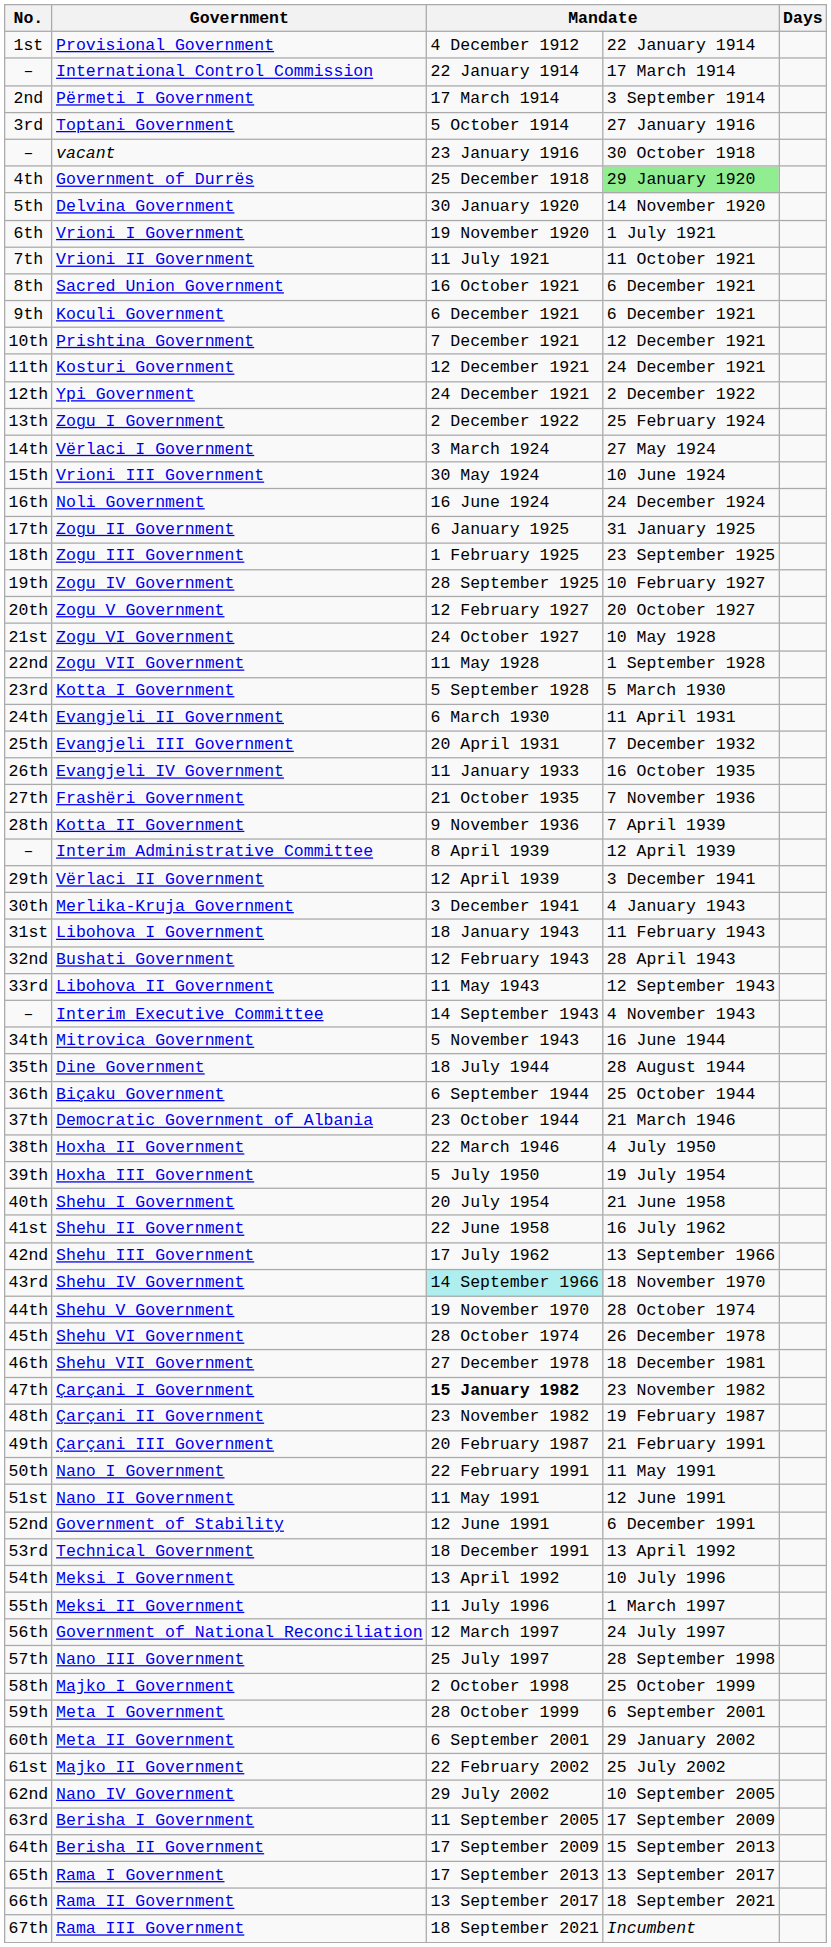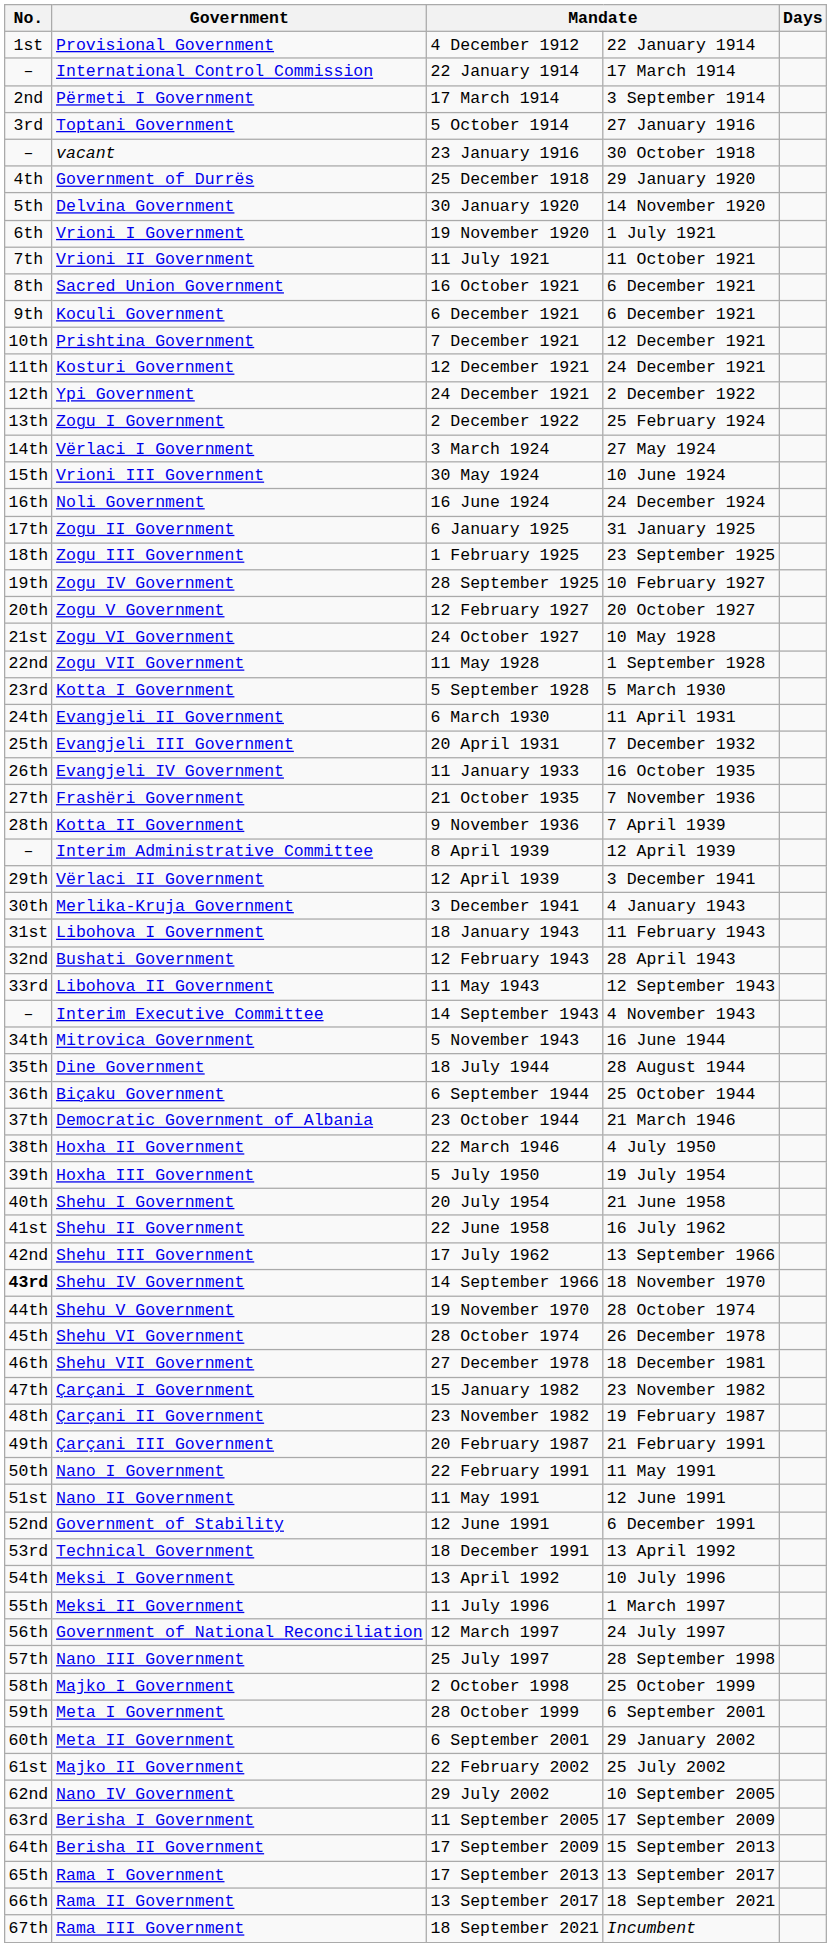(681, 180) lightgreen background -> (681, 180) no background
(28, 1283) normal -> (28, 1283) bold
(515, 1283) paleturquoise background -> (515, 1283) no background
(505, 1390) bold -> (505, 1390) normal
